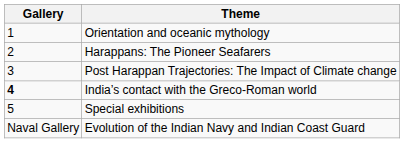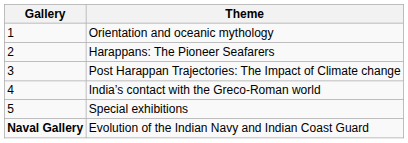(10, 90) bold -> (10, 90) normal
(43, 128) normal -> (45, 128) bold
